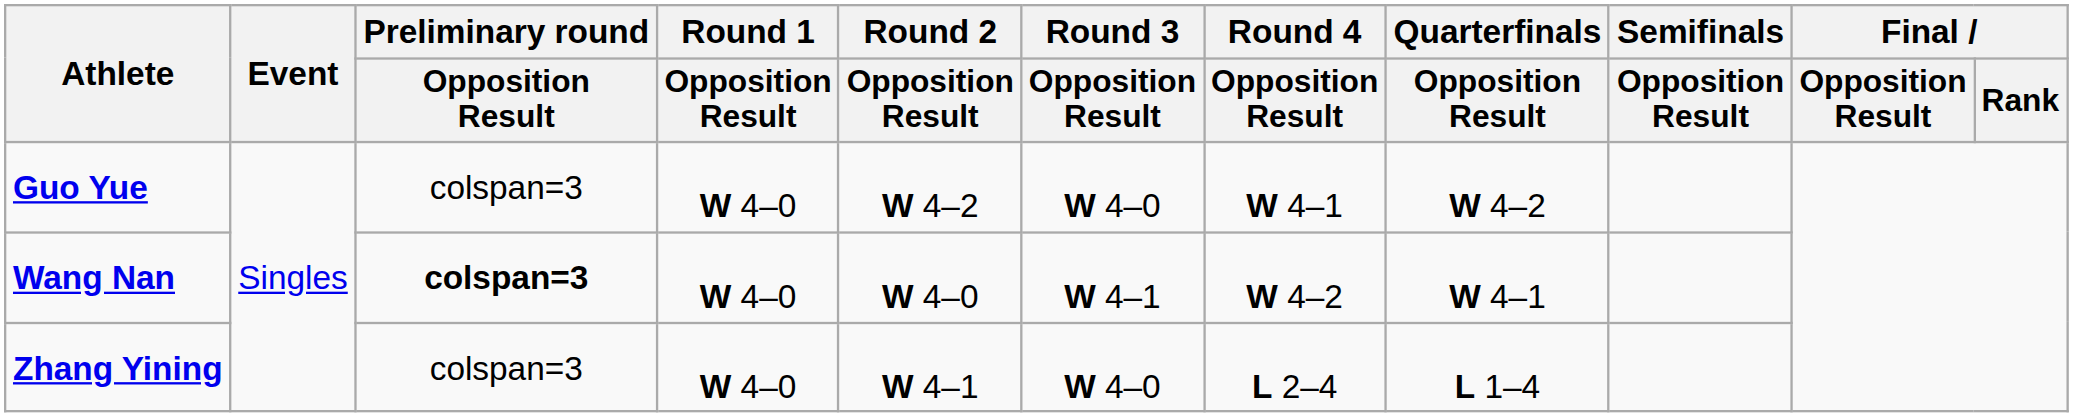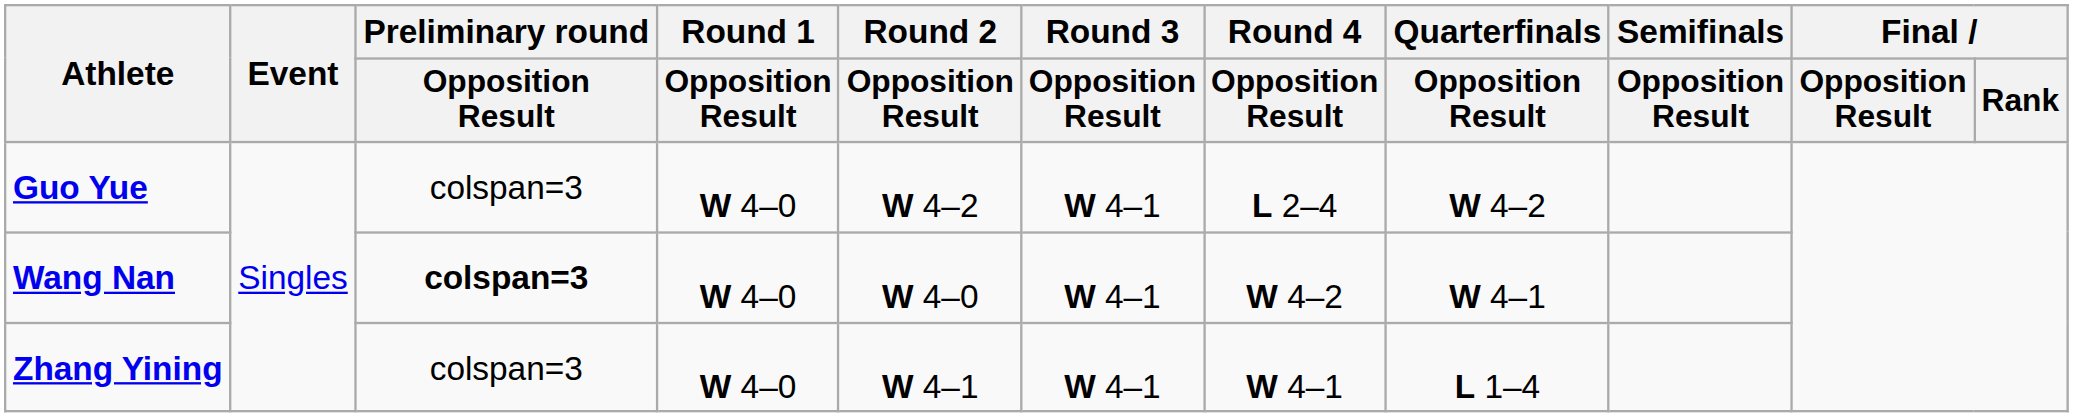(1112, 206) W 4–0 -> (1112, 206) W 4–1
(1295, 206) W 4–1 -> (1295, 206) L 2–4
(1112, 386) W 4–0 -> (1112, 386) W 4–1
(1295, 386) L 2–4 -> (1295, 386) W 4–1
